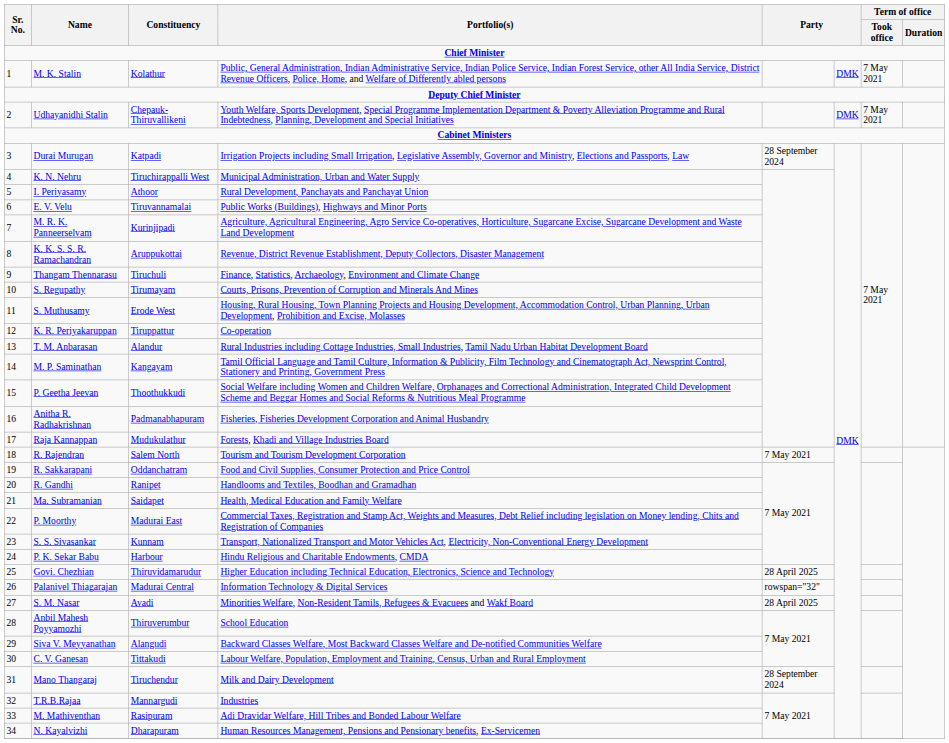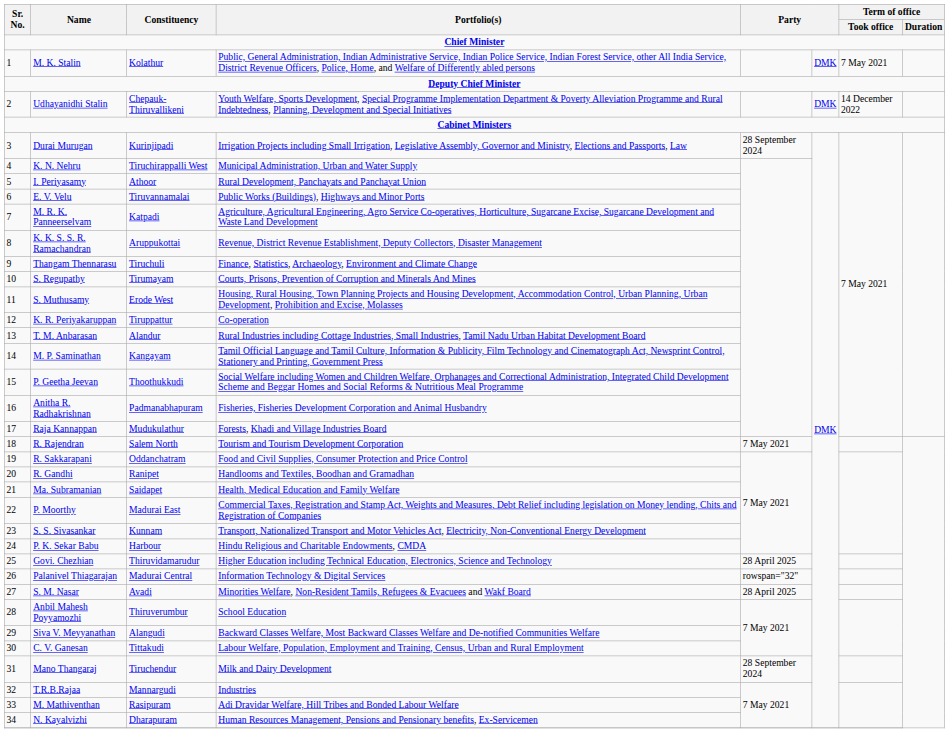(876, 115) 7 May 2021 -> (867, 104) 14 December 2022
(146, 156) Katpadi -> (151, 145) Kurinjipadi
(153, 228) Kurinjipadi -> (144, 217) Katpadi
